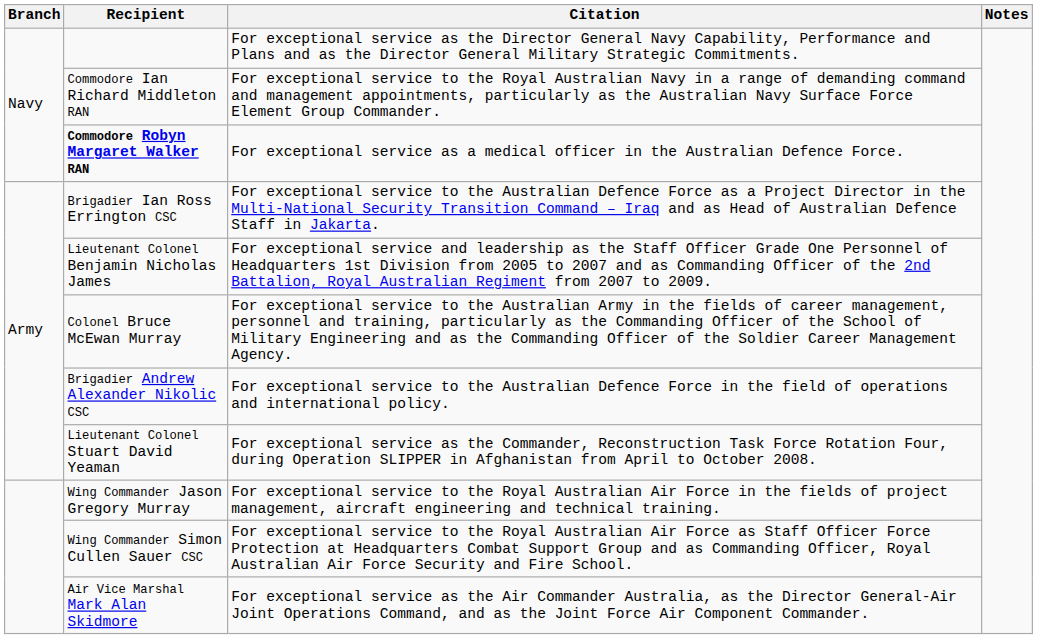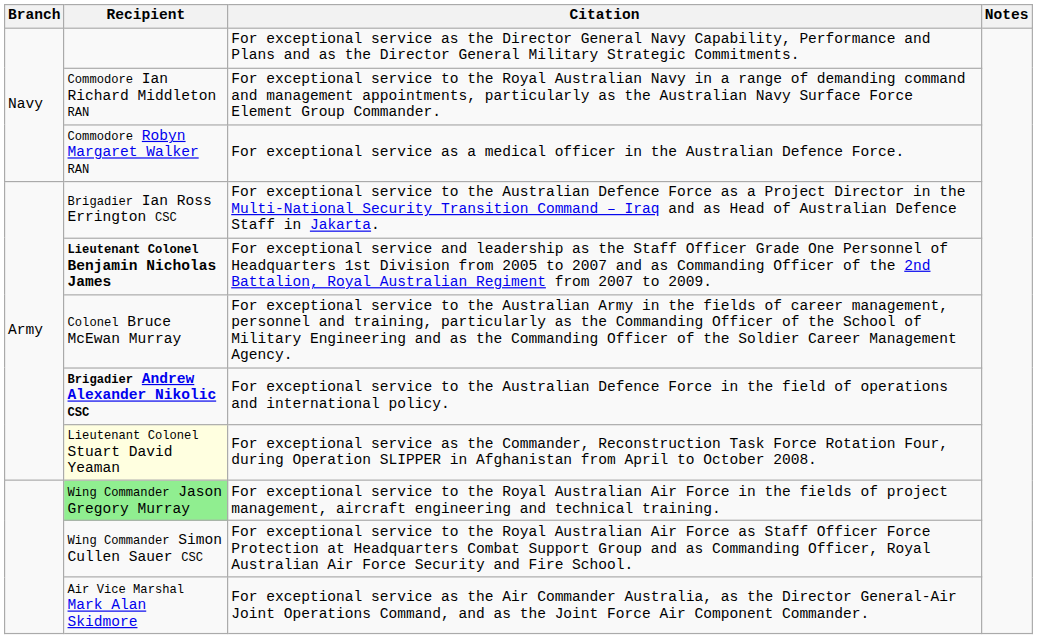(133, 153) bold -> (133, 153) normal
(142, 267) normal -> (142, 266) bold
(142, 396) normal -> (142, 396) bold
(133, 453) no background -> (133, 453) lightyellow background
(145, 501) no background -> (145, 501) lightgreen background
